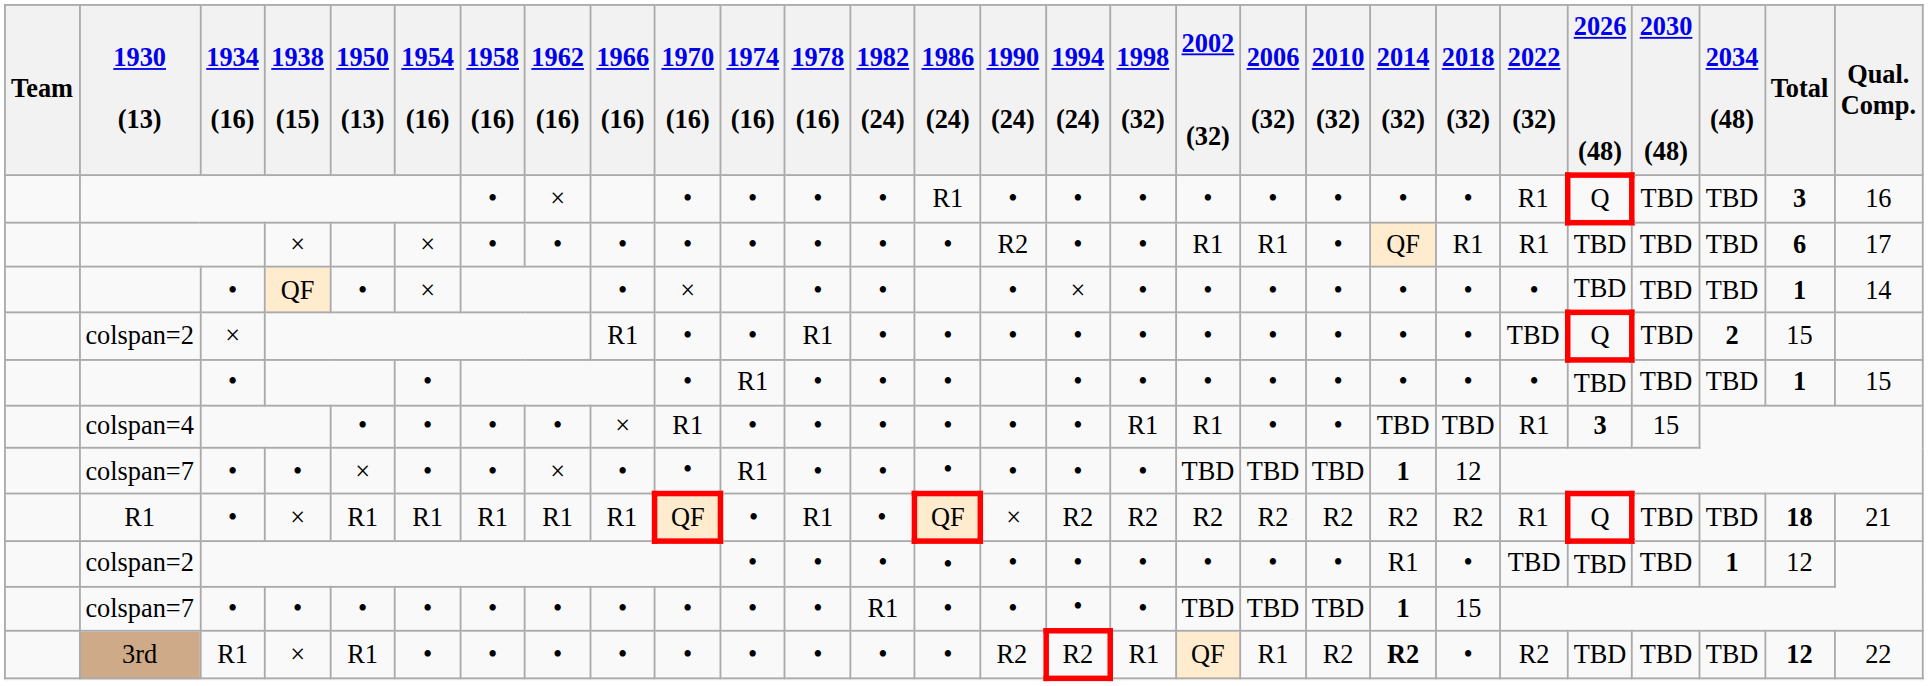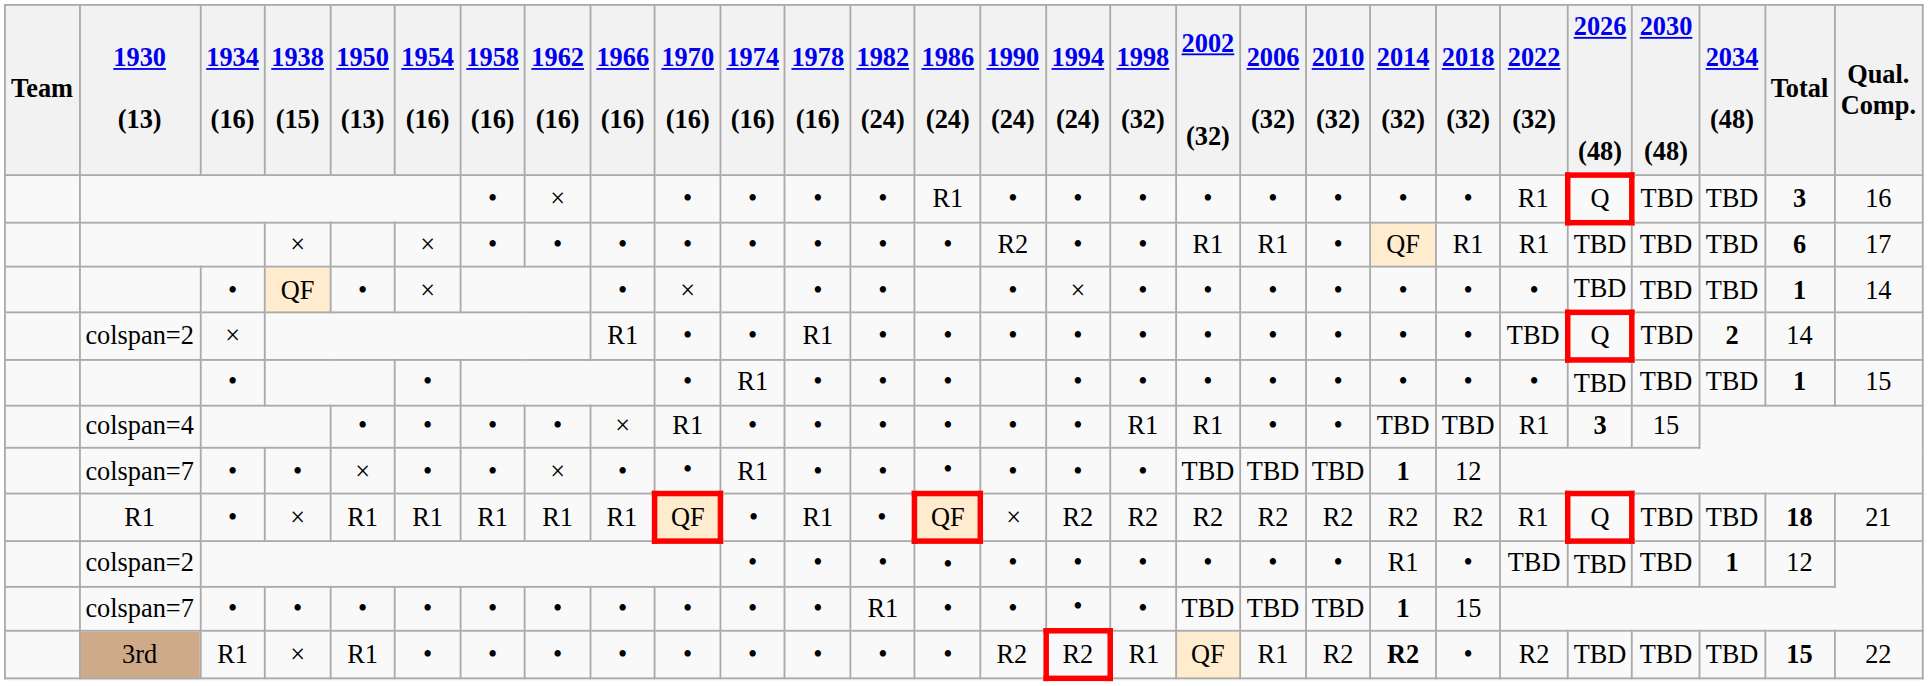(1799, 335) 15 -> (1799, 335) 14
(1799, 654) 12 -> (1799, 654) 15
